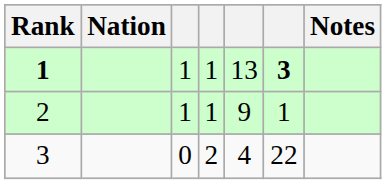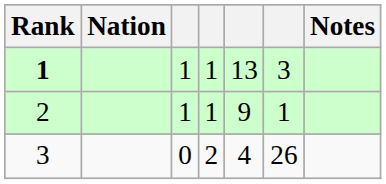(284, 69) bold -> (284, 69) normal
(284, 155) 22 -> (284, 155) 26
